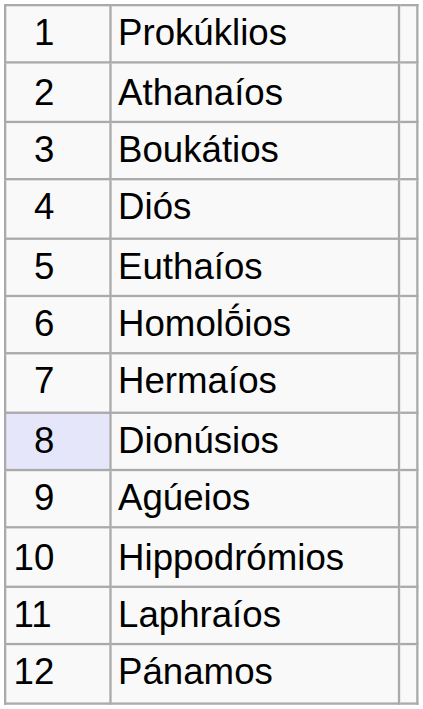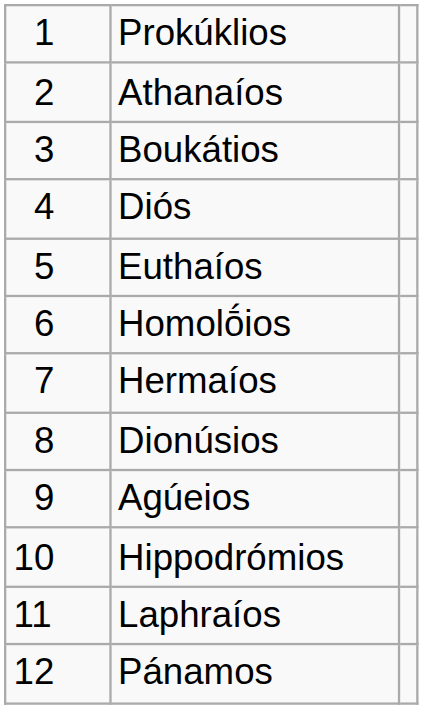(34, 440) lavender background -> (34, 440) no background
